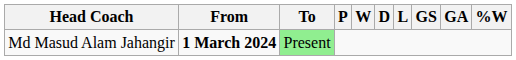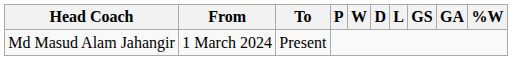(229, 42) bold -> (227, 42) normal
(307, 42) lightgreen background -> (303, 42) no background
